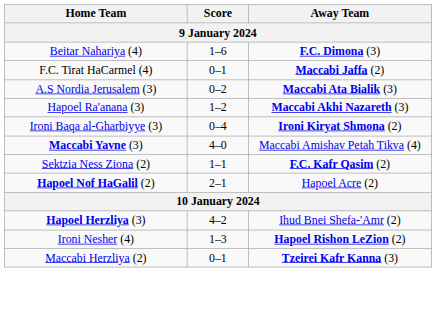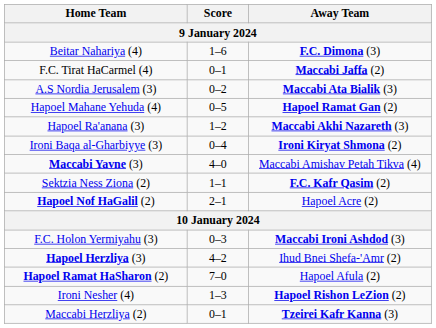+ row: (96, 107)
+ row: (96, 239)
+ row: (96, 276)
